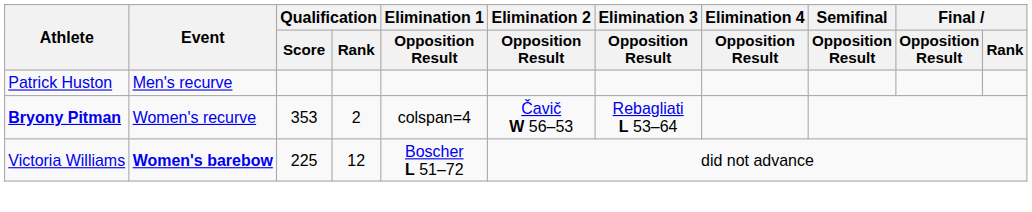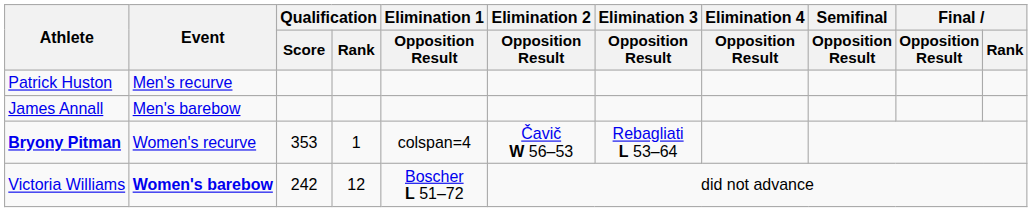+ row: (56, 109)
(356, 117) 2 -> (356, 143) 1
(304, 160) 225 -> (304, 186) 242
